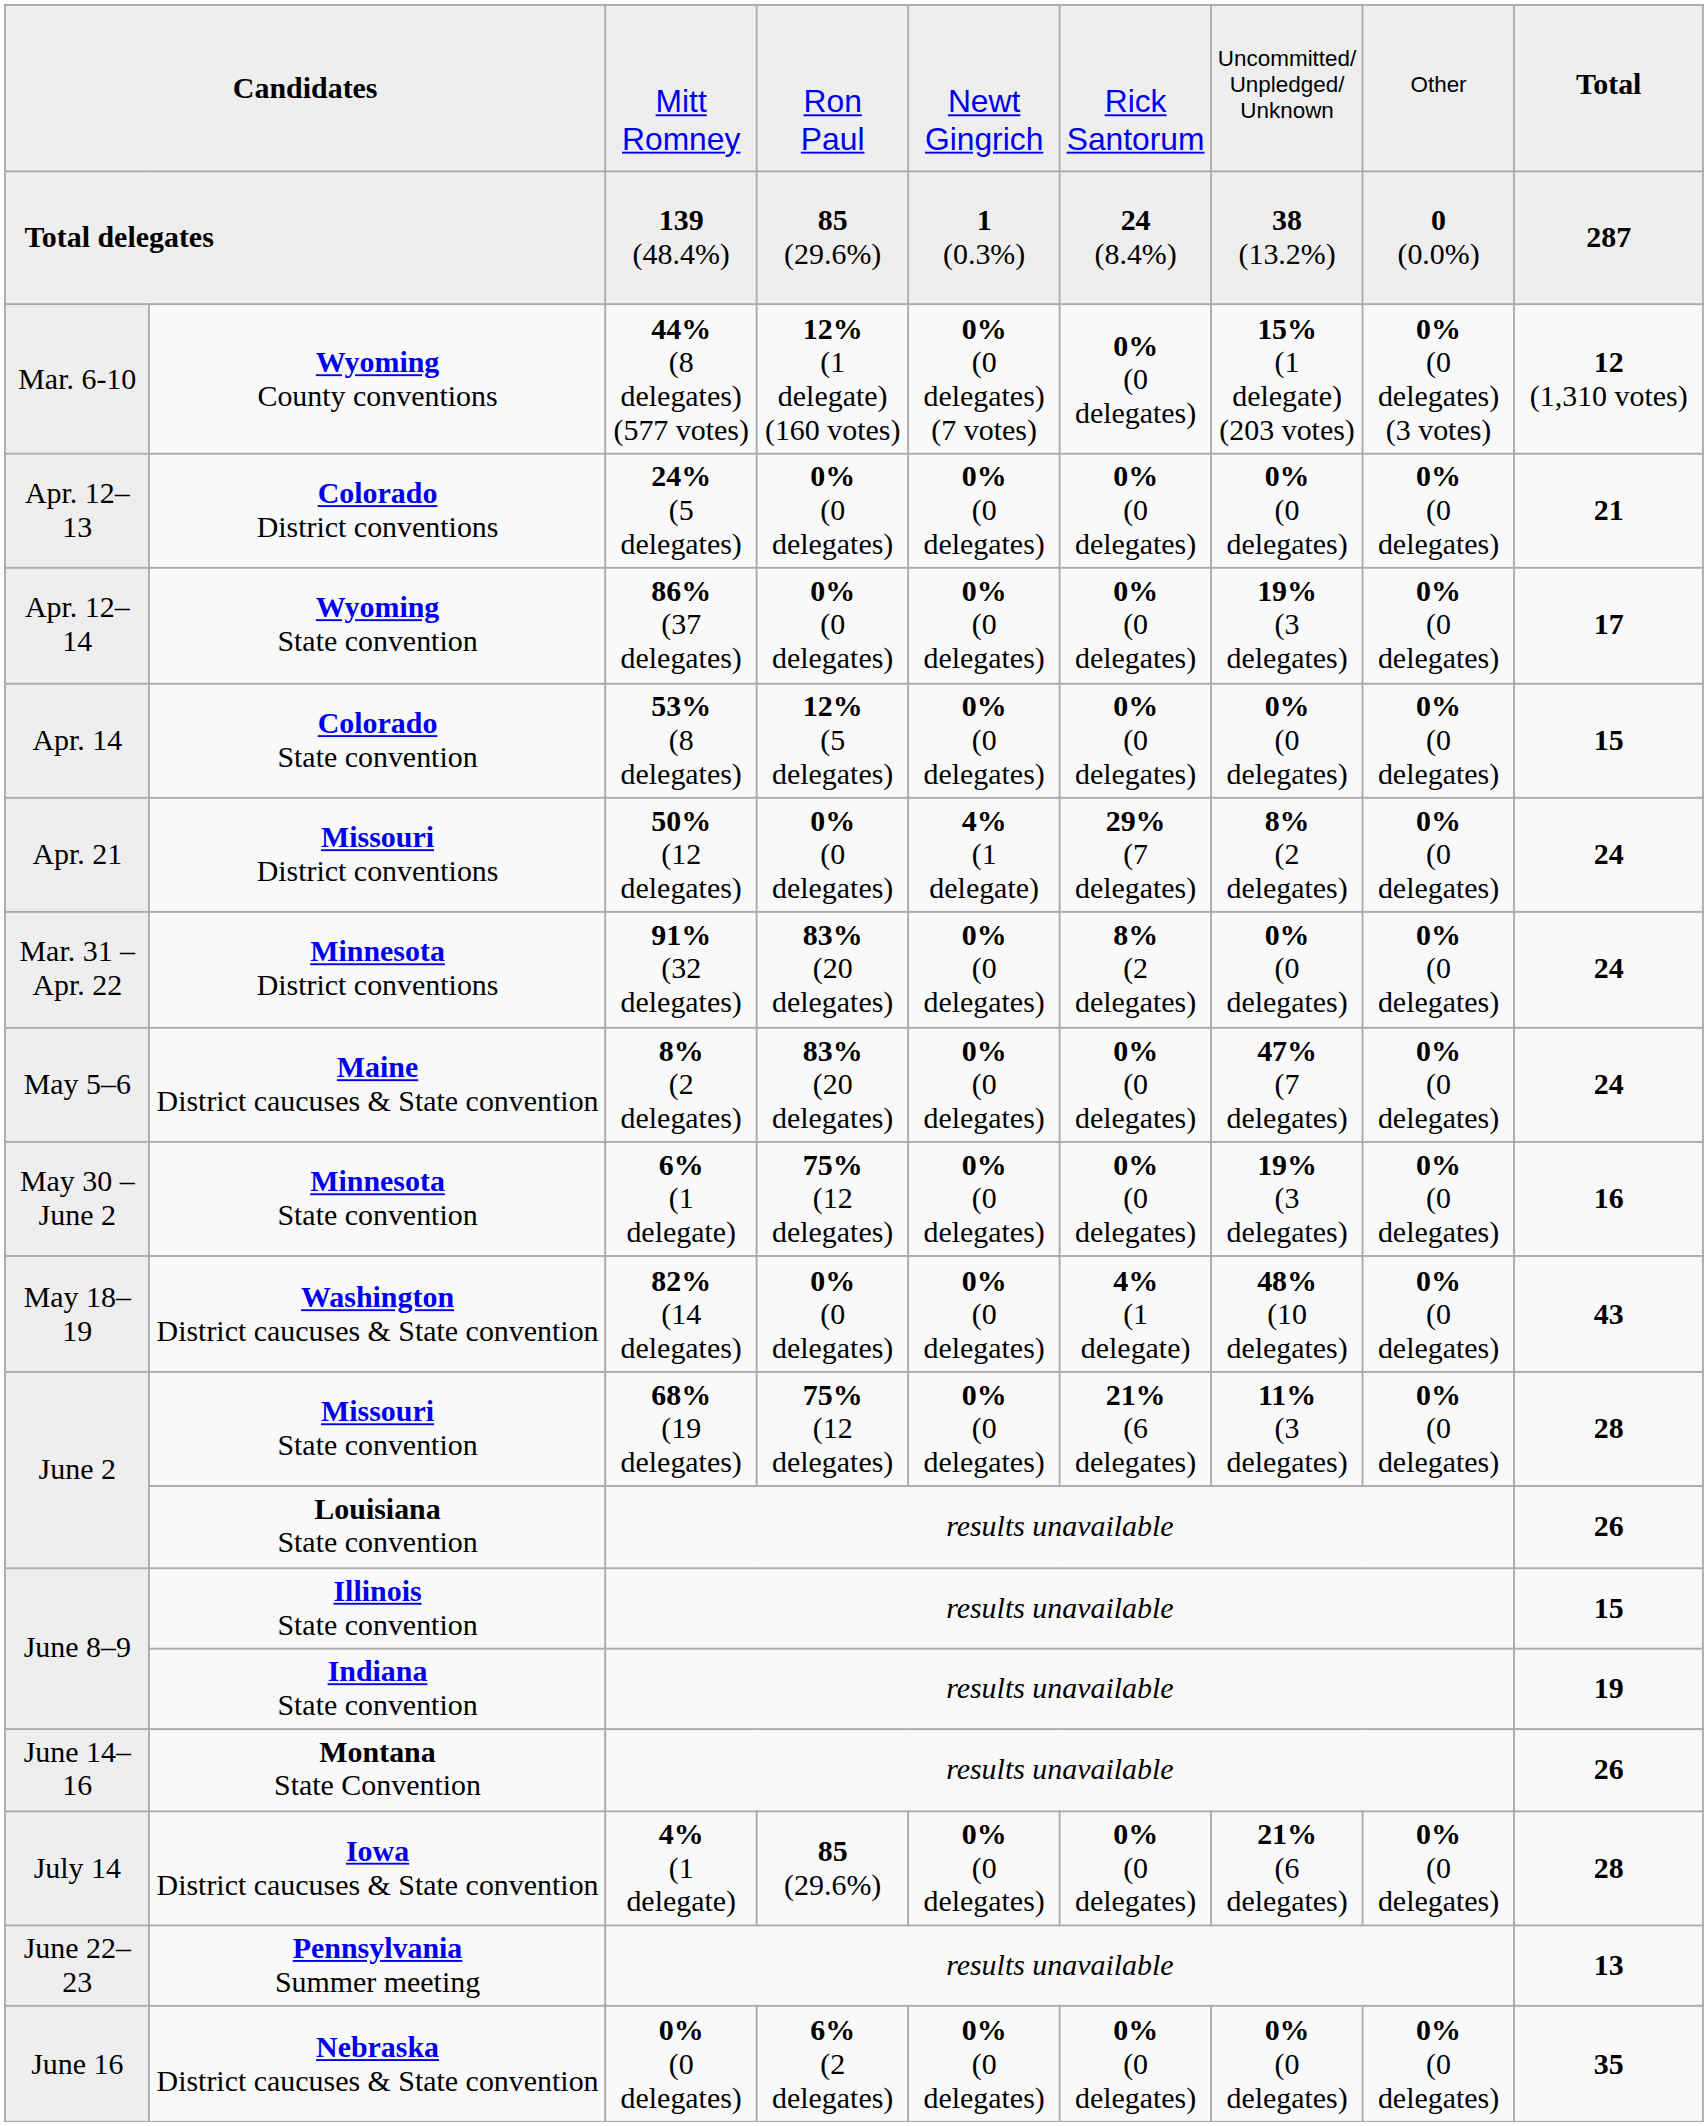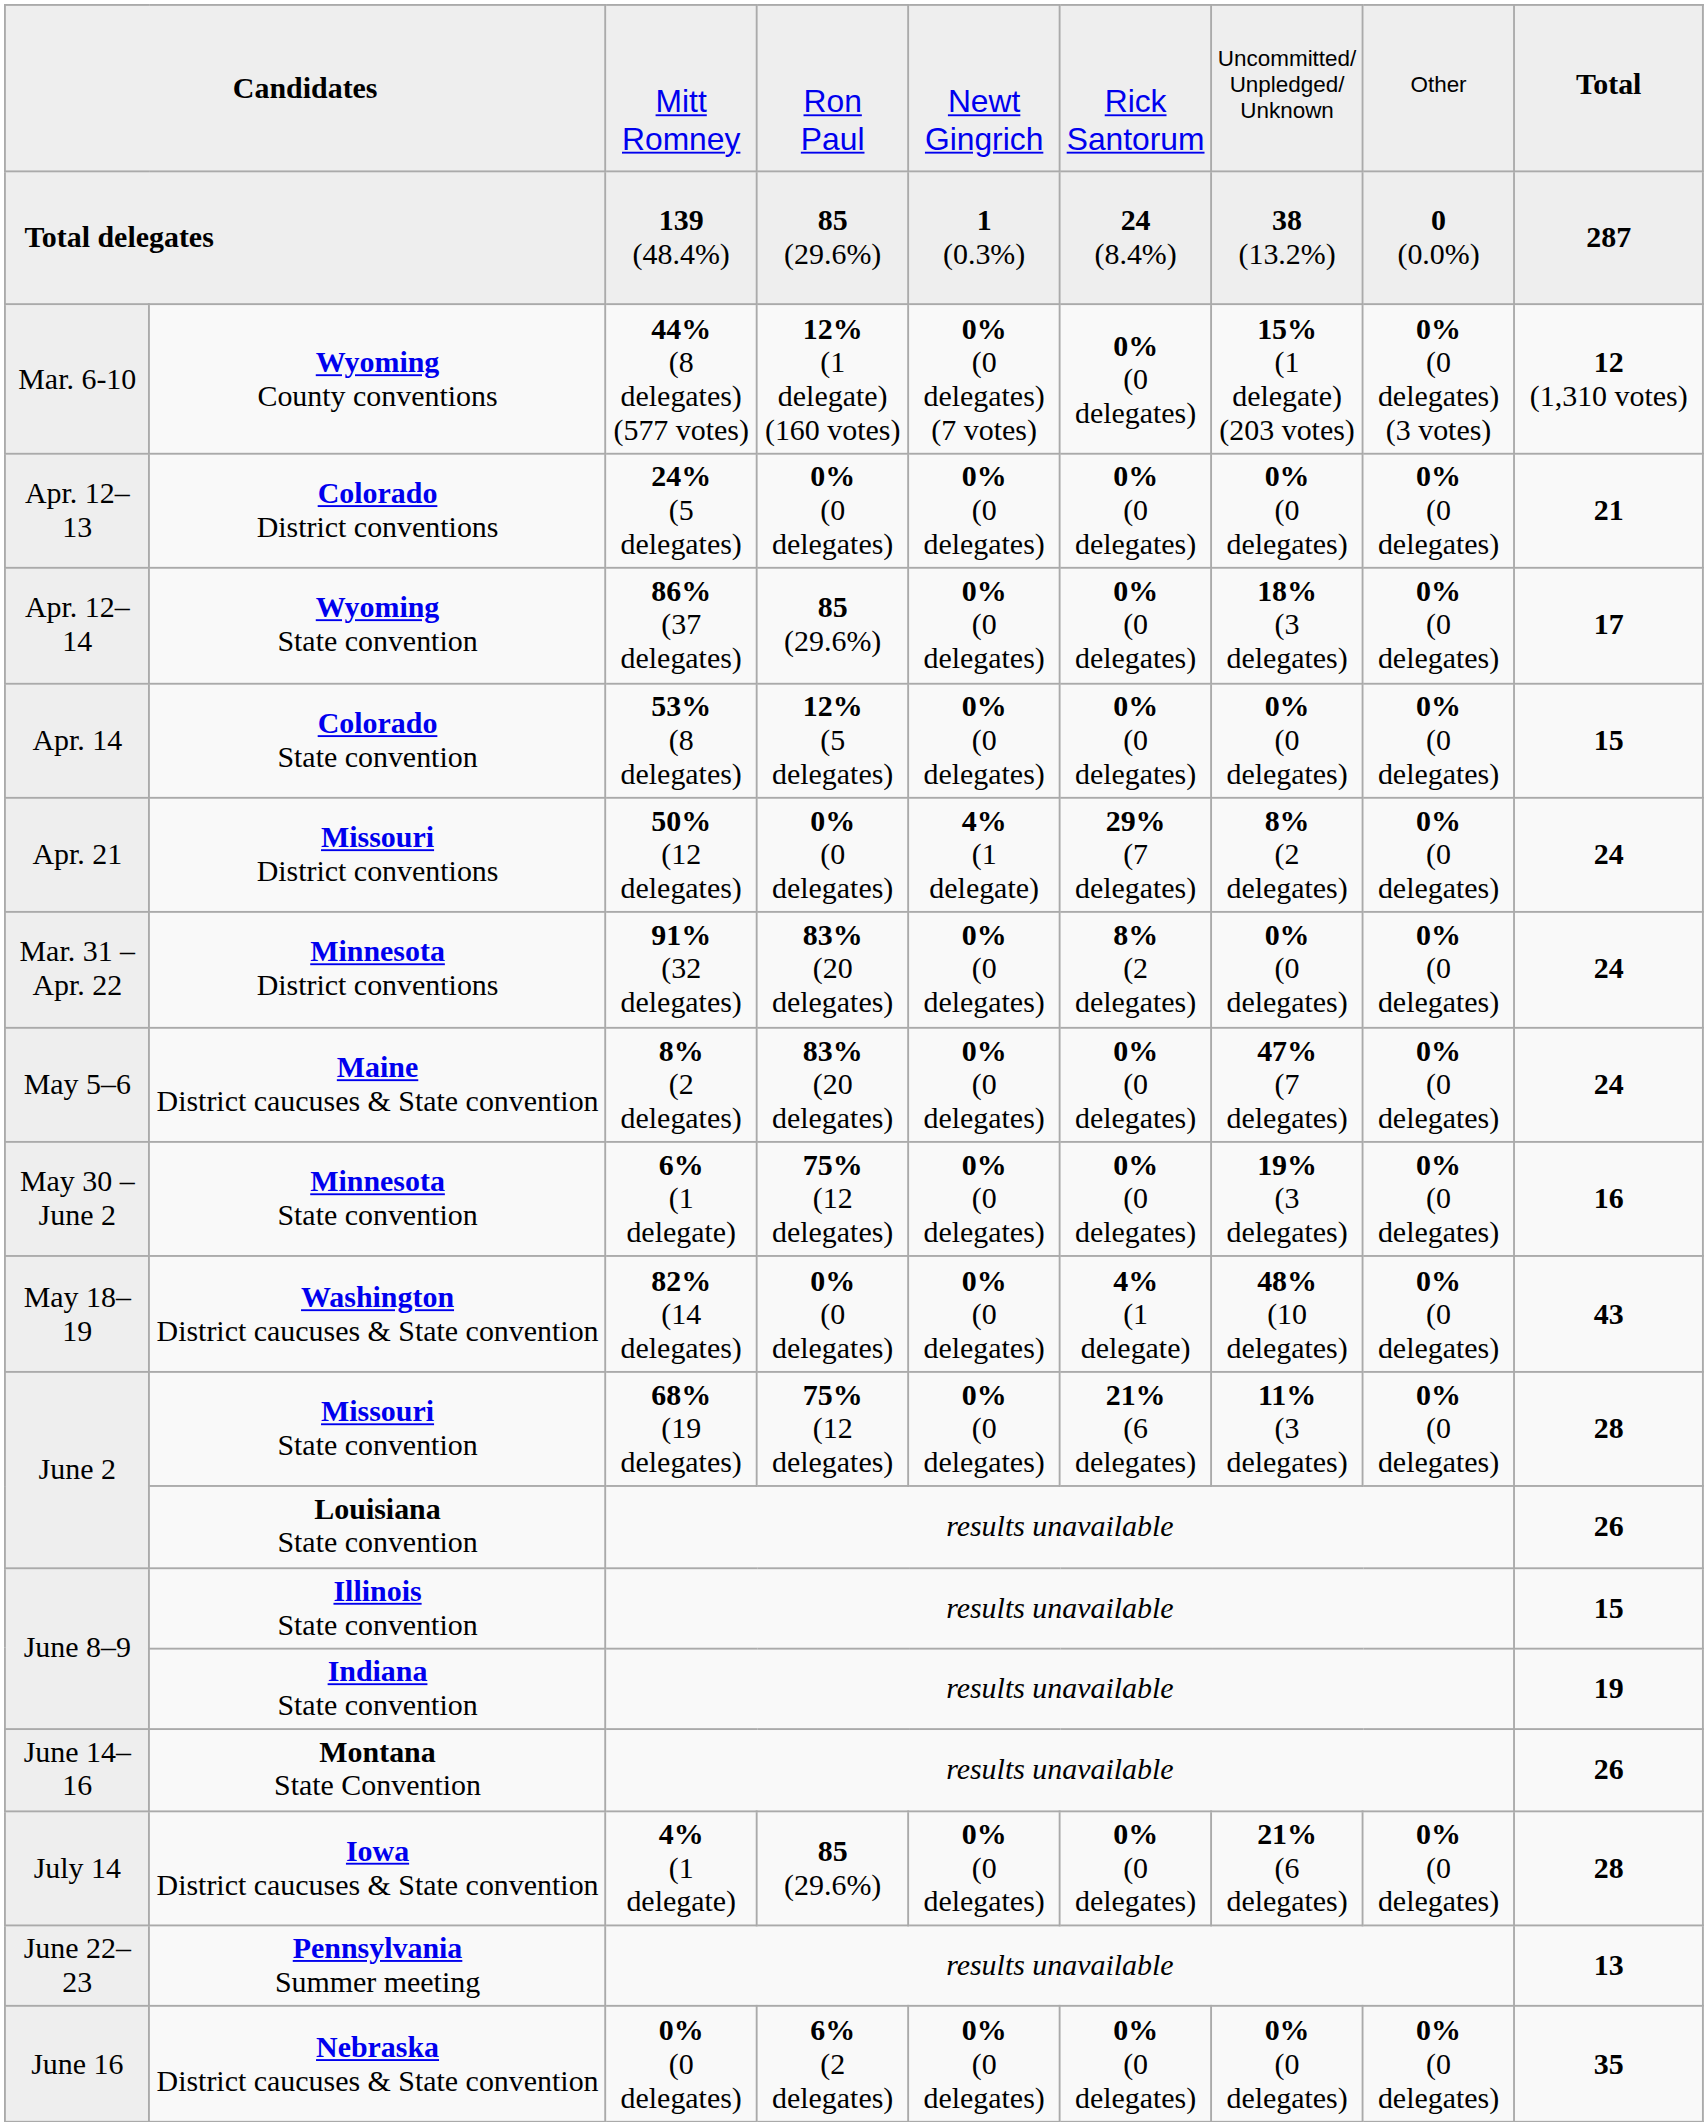(833, 624) 0% (0 delegates) -> (833, 624) 85 (29.6%)
(1287, 624) 19% (3 delegates) -> (1287, 624) 18% (3 delegates)
